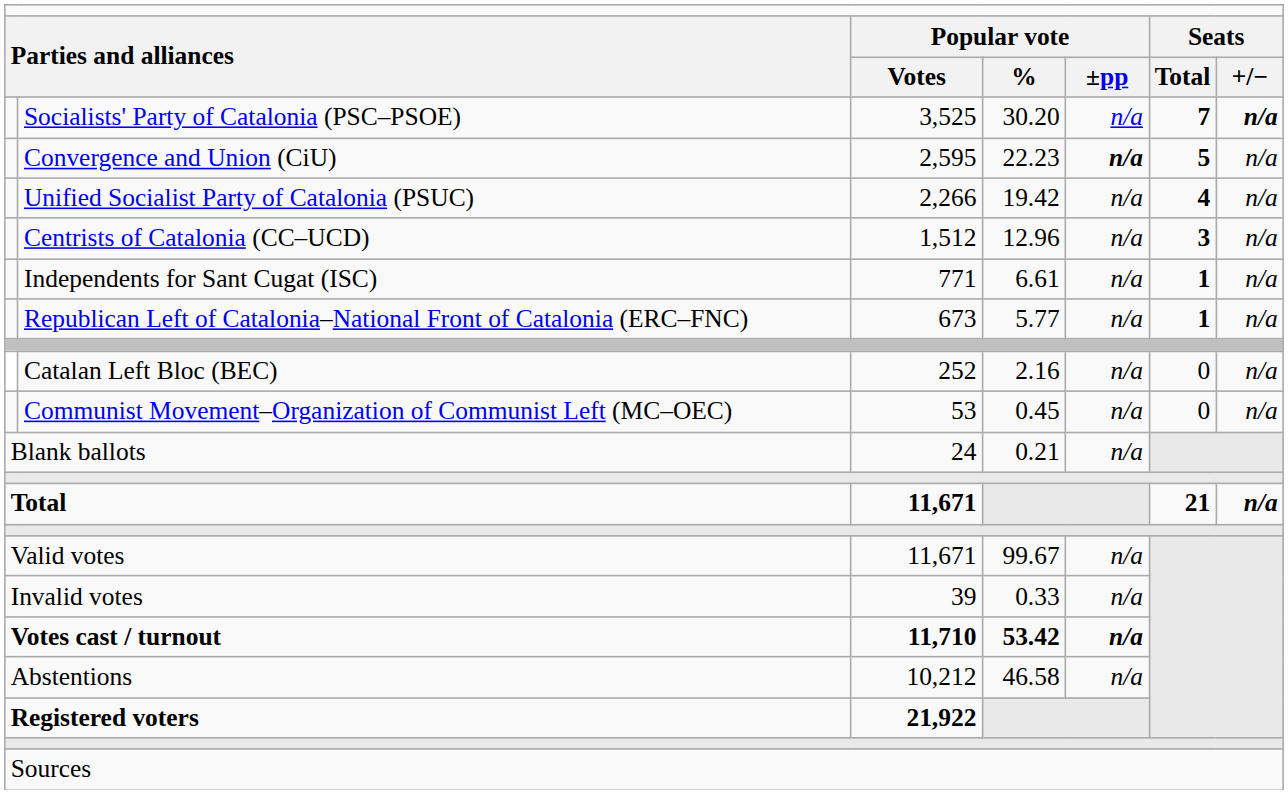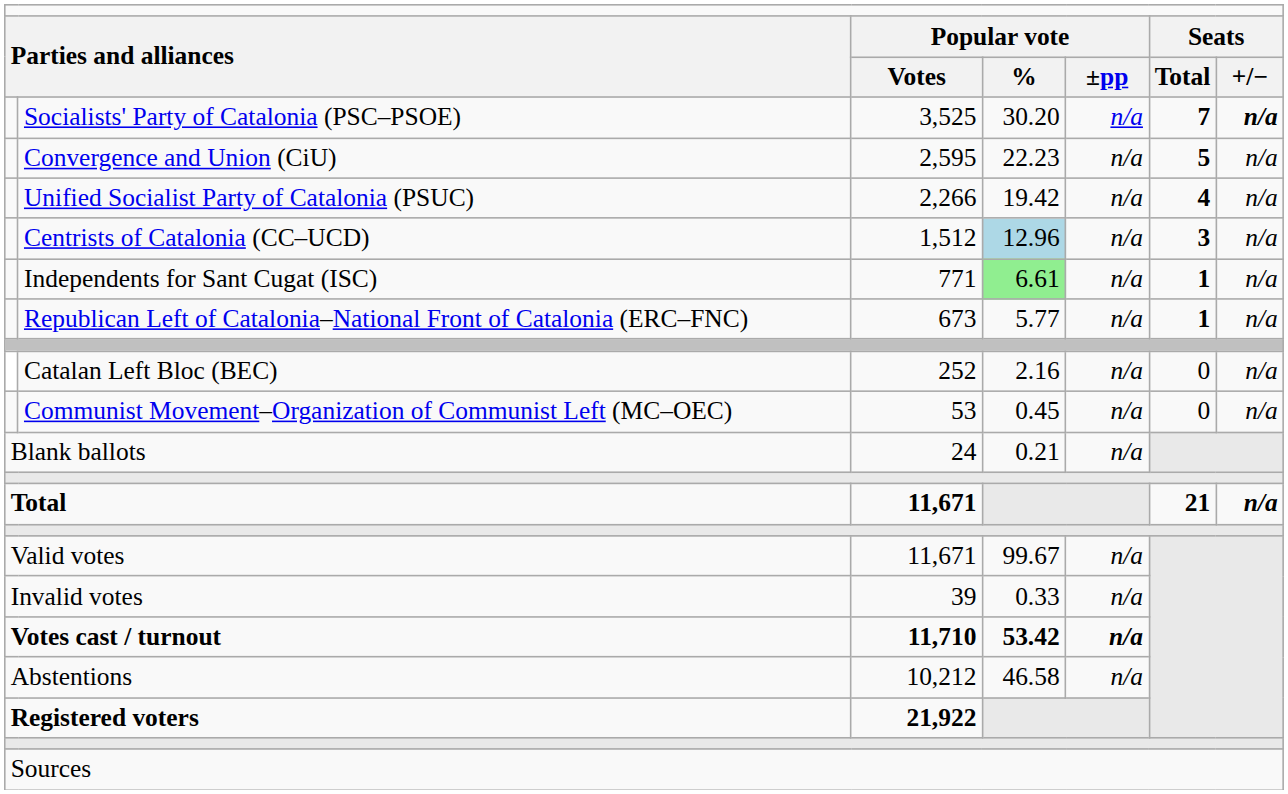(1126, 157) bold -> (1127, 157) normal
(1031, 238) no background -> (1031, 238) lightblue background
(1037, 278) no background -> (1037, 278) lightgreen background
